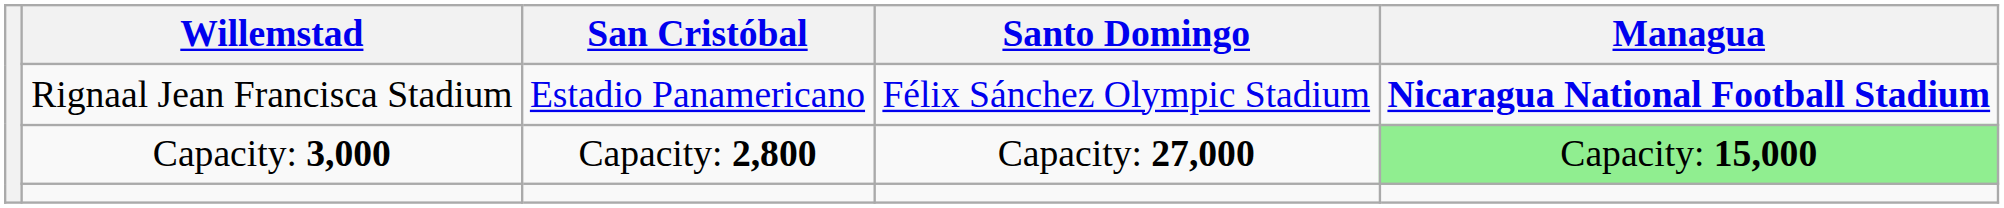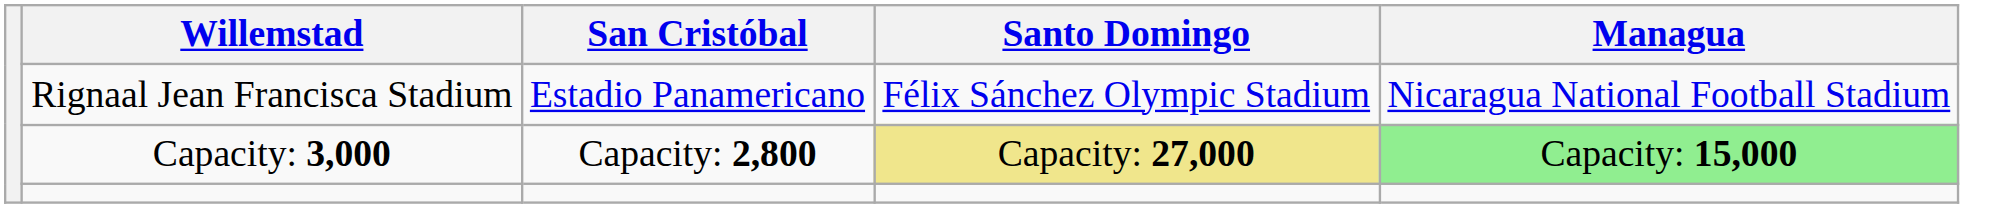(1689, 93) bold -> (1669, 93) normal
(1126, 153) no background -> (1126, 153) khaki background
